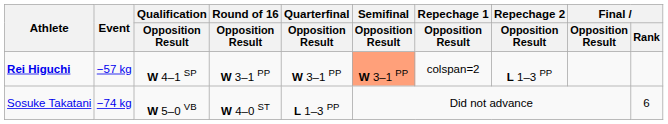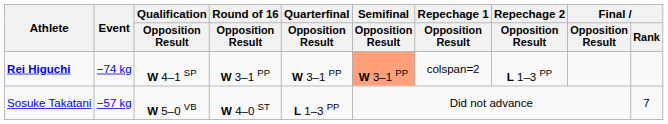(114, 69) −57 kg -> (114, 69) −74 kg
(114, 103) −74 kg -> (114, 103) −57 kg
(647, 103) 6 -> (647, 103) 7
